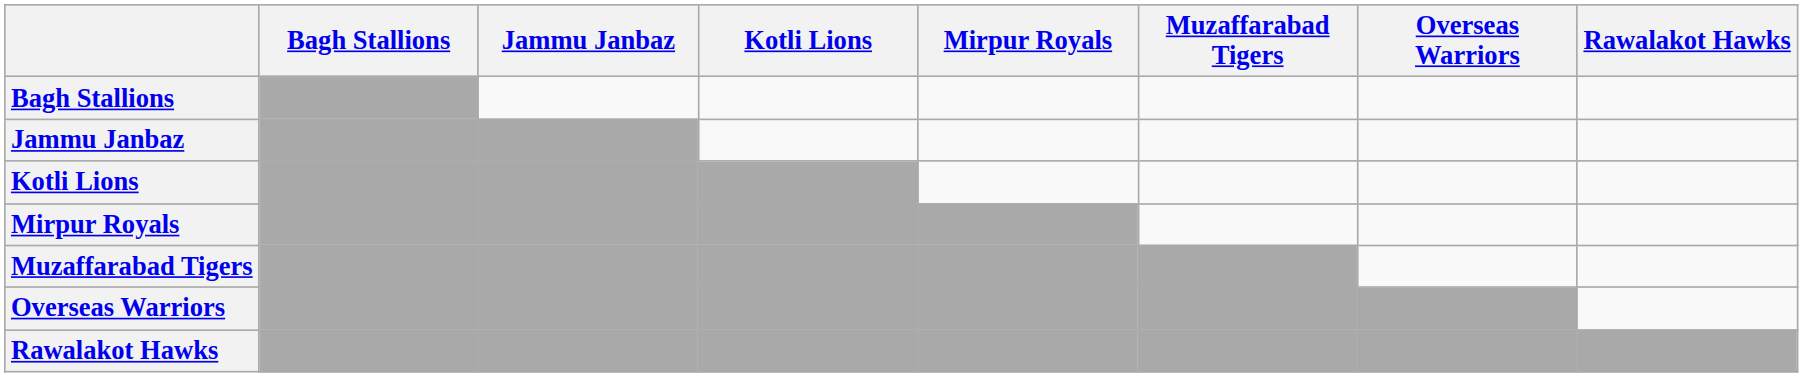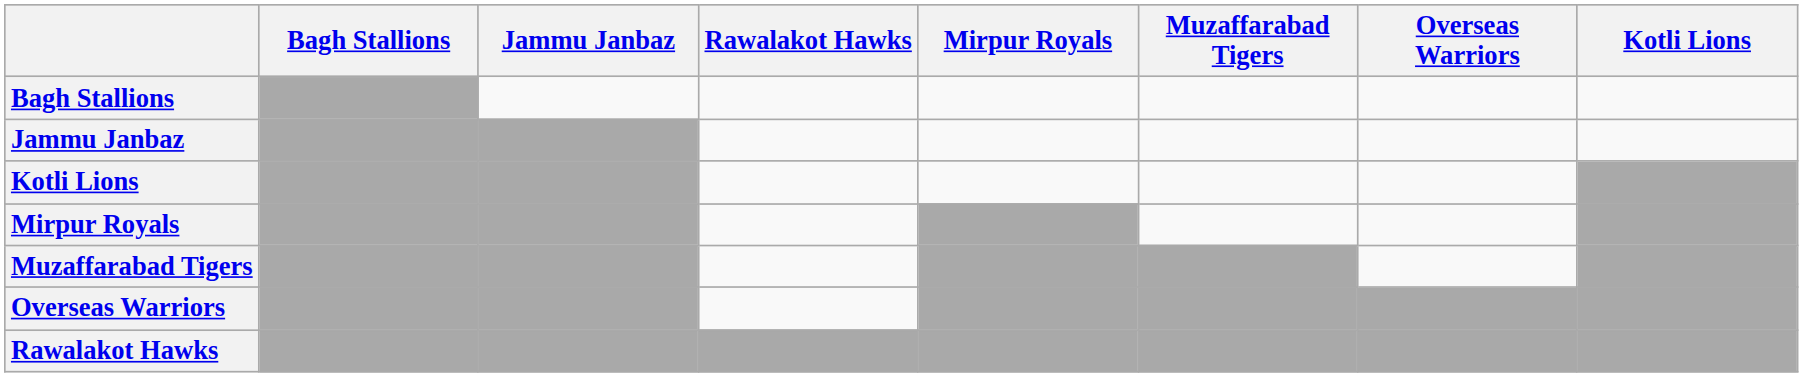columns swapped: (808, 40) <-> (1687, 40)
